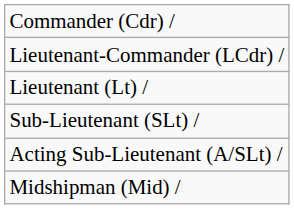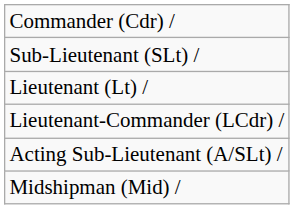(147, 54) Lieutenant-Commander (LCdr) / -> (104, 54) Sub-Lieutenant (SLt) /
(104, 120) Sub-Lieutenant (SLt) / -> (147, 120) Lieutenant-Commander (LCdr) /
